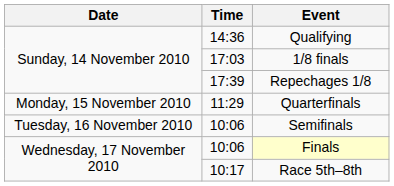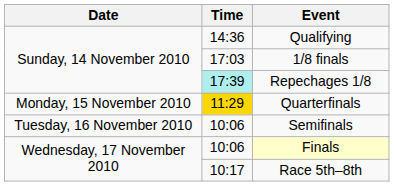(227, 81) no background -> (227, 81) paleturquoise background
(227, 103) no background -> (227, 103) gold background
